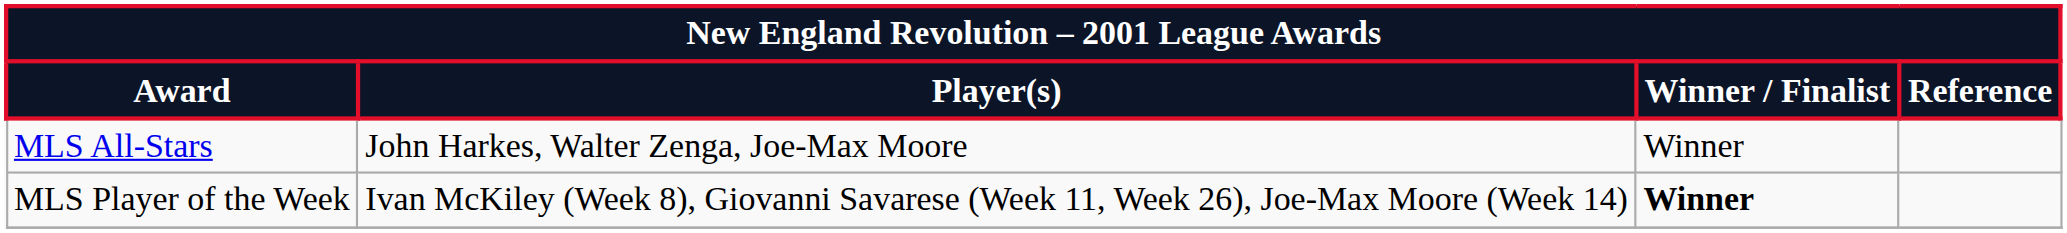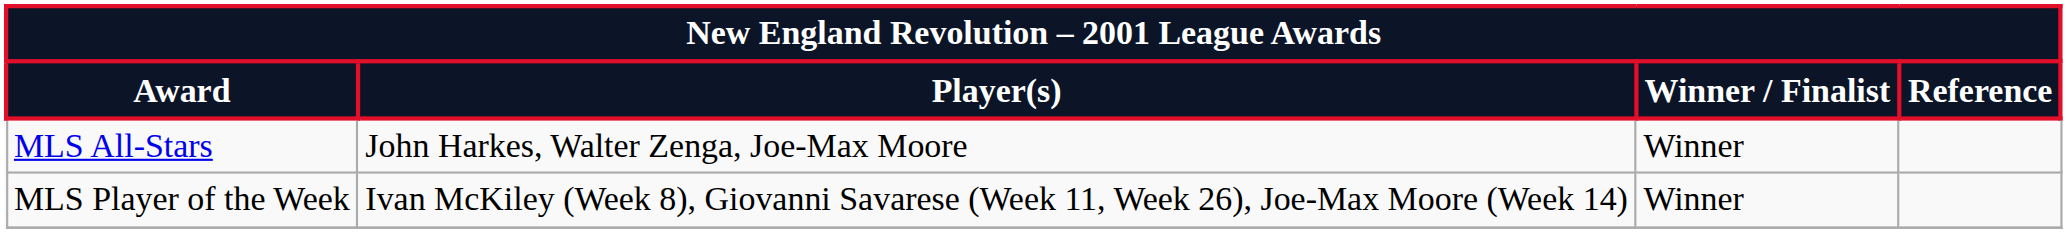(1699, 199) bold -> (1694, 199) normal
